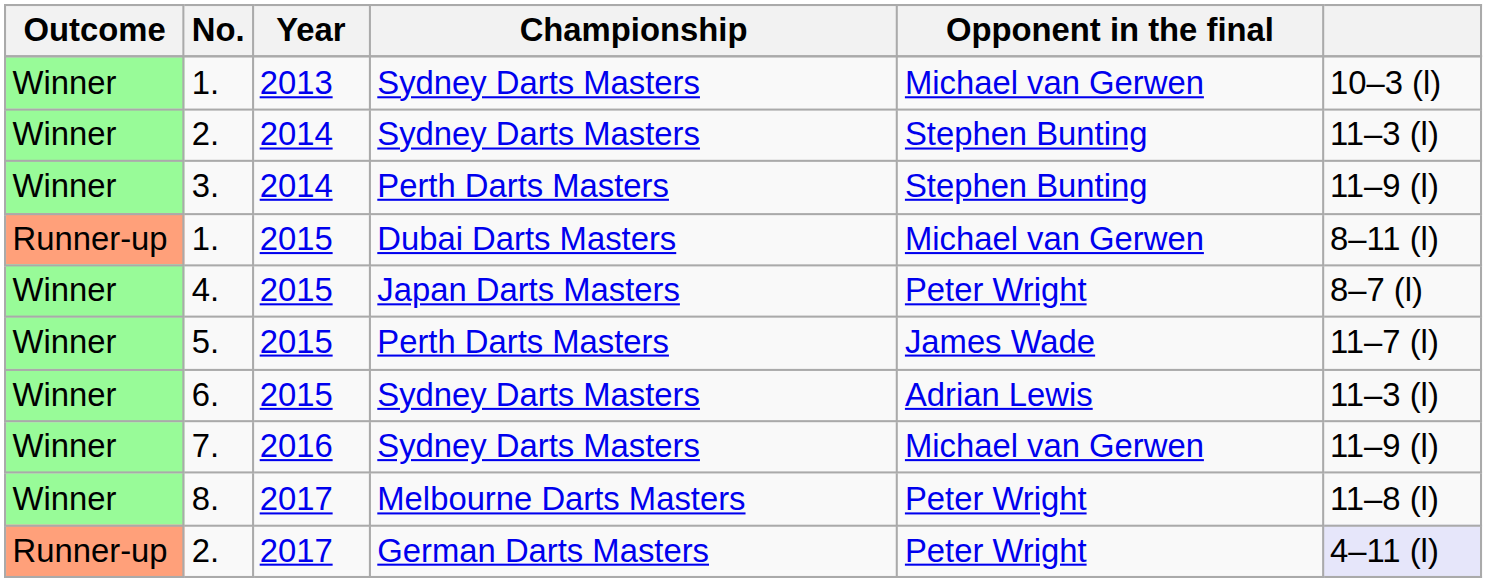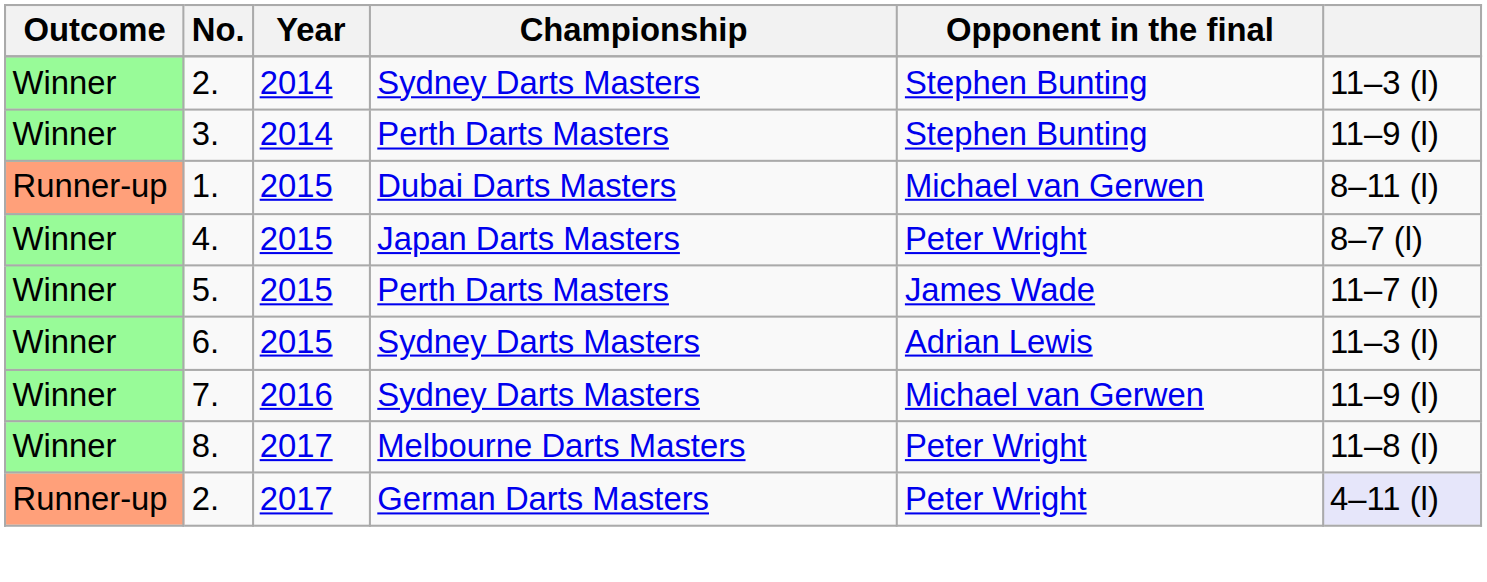- row: (205, 82)
